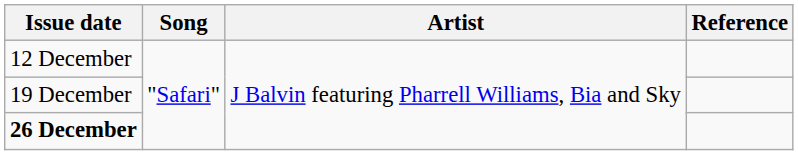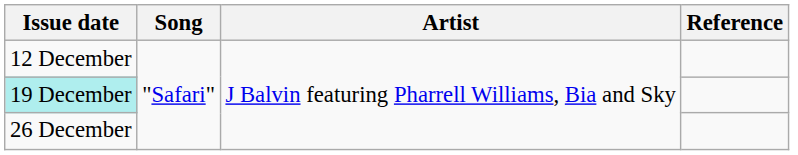(71, 94) no background -> (71, 94) paleturquoise background
(73, 130) bold -> (71, 130) normal
